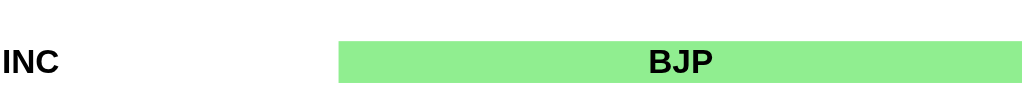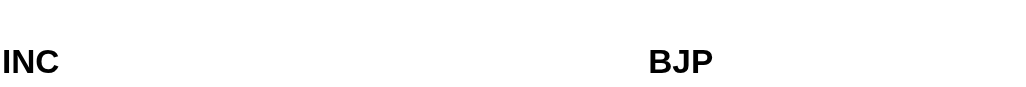(681, 61) lightgreen background -> (681, 61) no background
